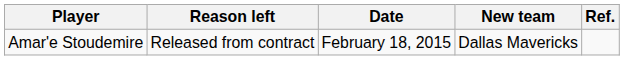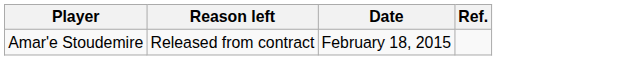- column: (518, 17)
